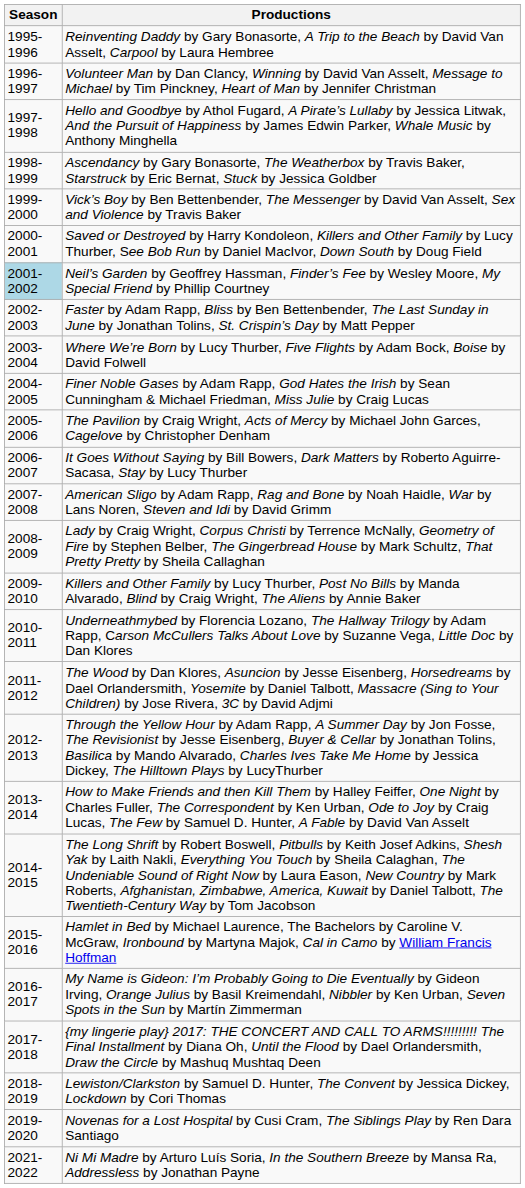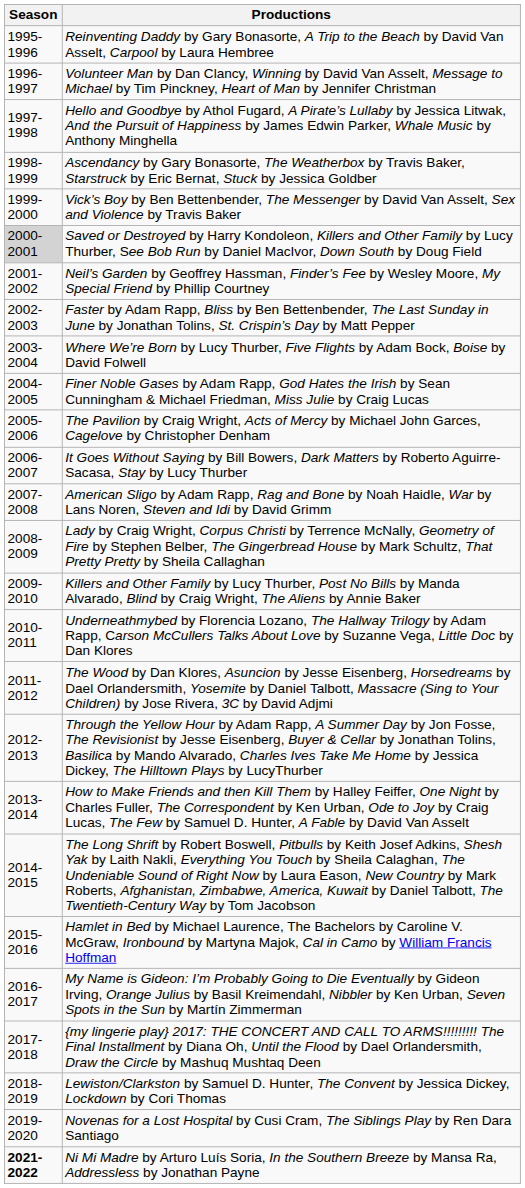(25, 244) no background -> (25, 244) lightgrey background
(25, 281) lightblue background -> (25, 281) no background
(25, 1165) normal -> (25, 1165) bold
